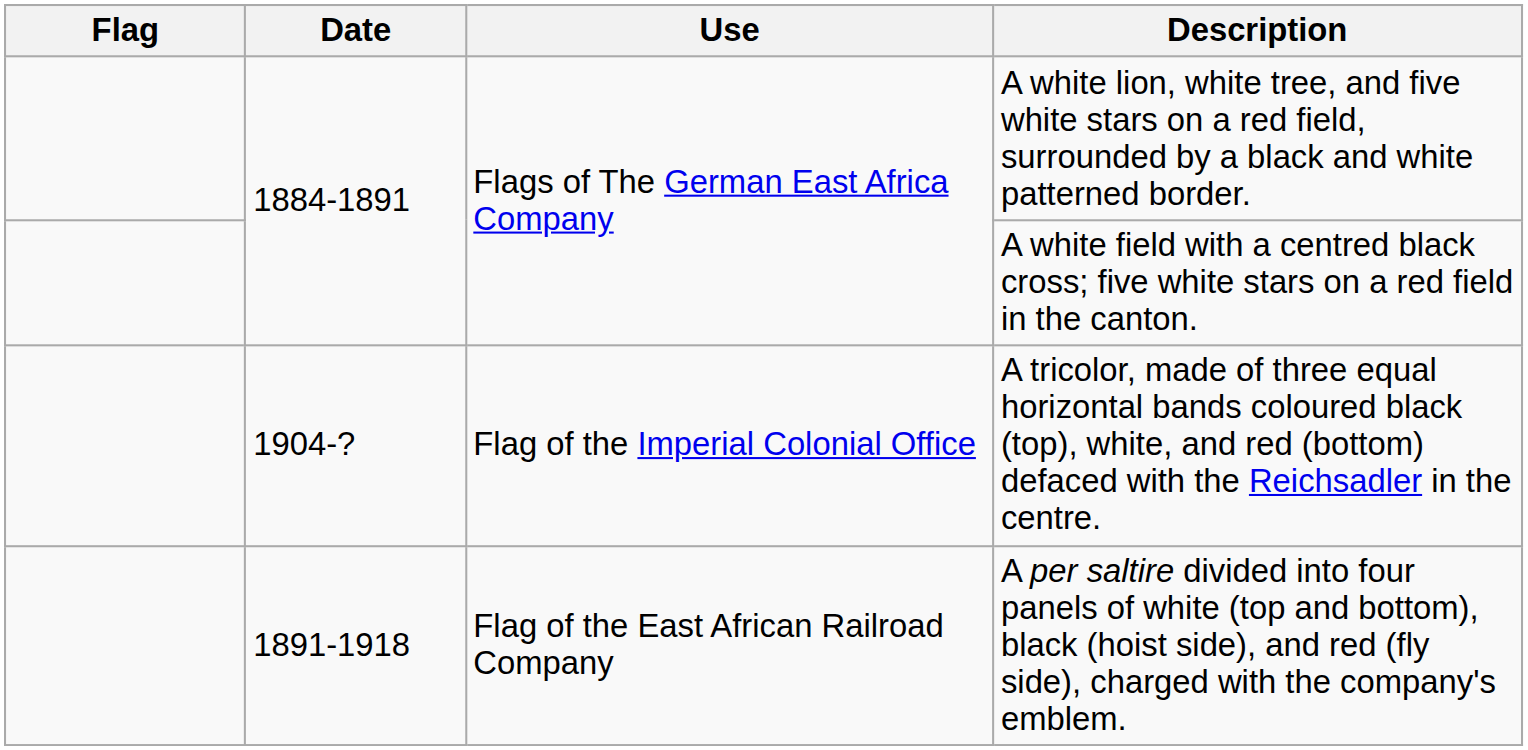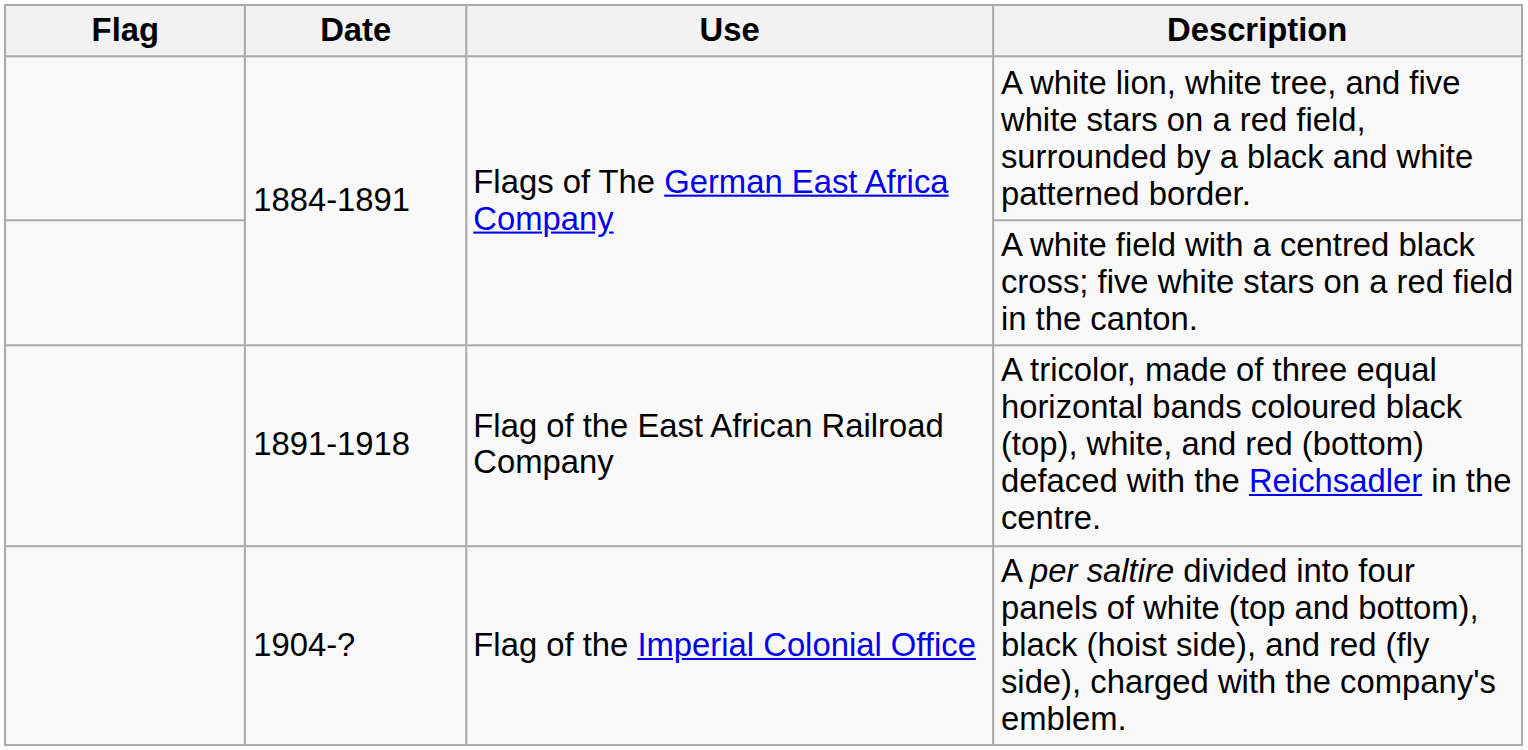(304, 444) 1904-? -> (332, 444) 1891-1918
(725, 444) Flag of the Imperial Colonial Office -> (709, 444) Flag of the East African Railroad Company
(332, 644) 1891-1918 -> (304, 644) 1904-?
(709, 644) Flag of the East African Railroad Company -> (725, 644) Flag of the Imperial Colonial Office
